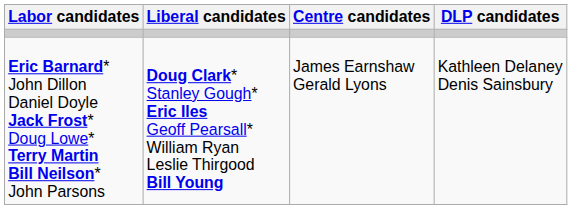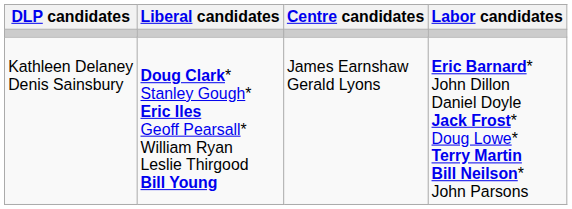columns swapped: (74, 17) <-> (500, 17)
